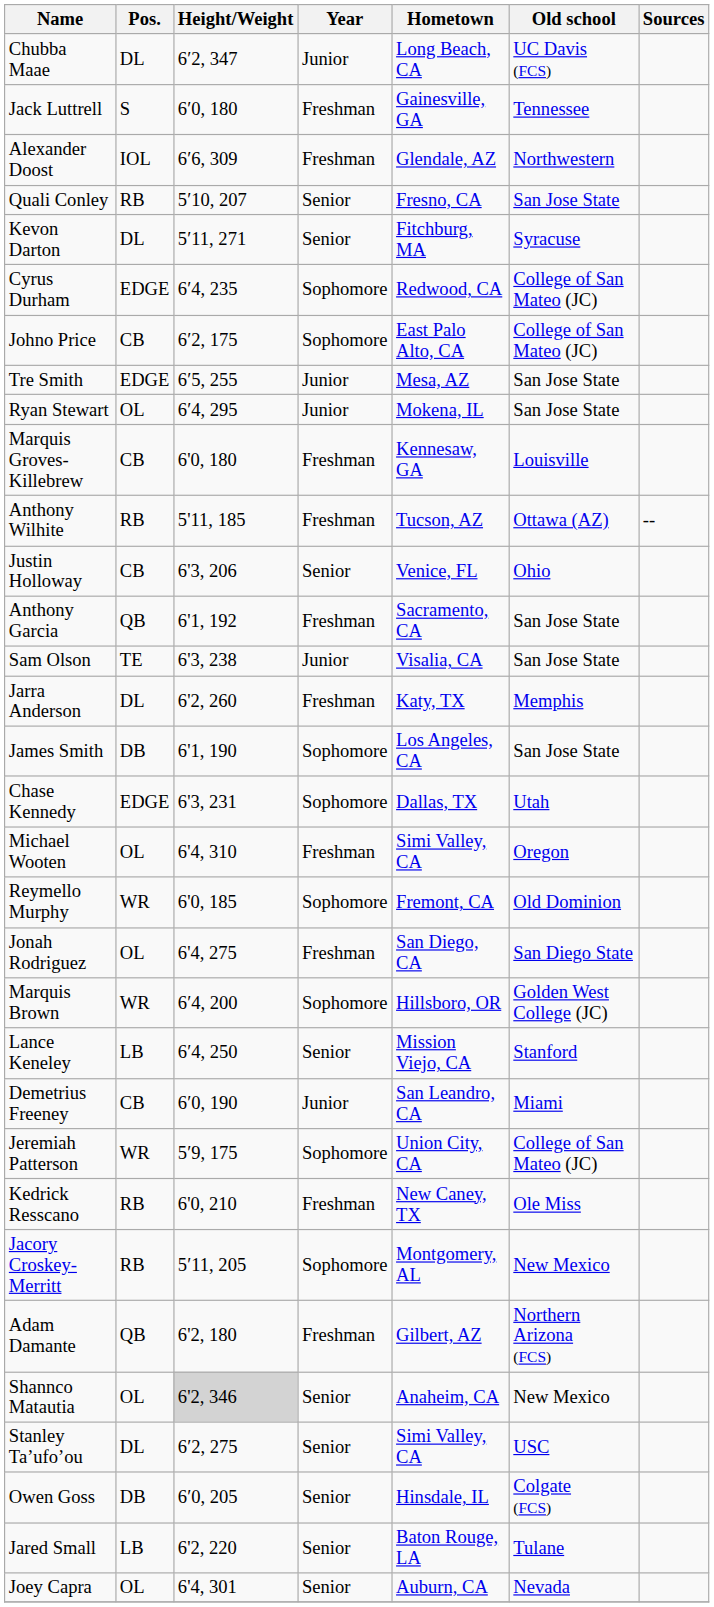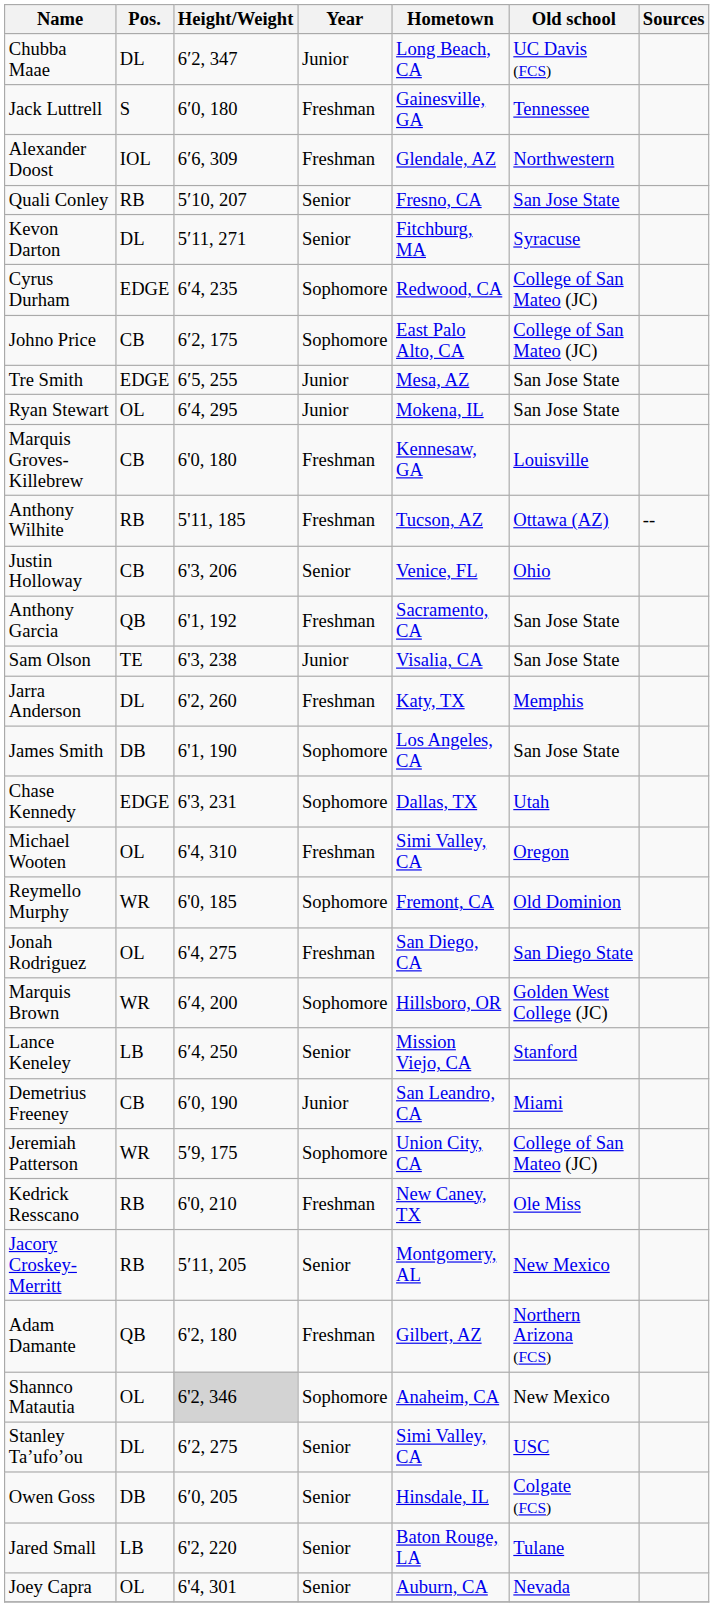(345, 1264) Sophomore -> (326, 1264) Senior
(326, 1396) Senior -> (345, 1396) Sophomore
